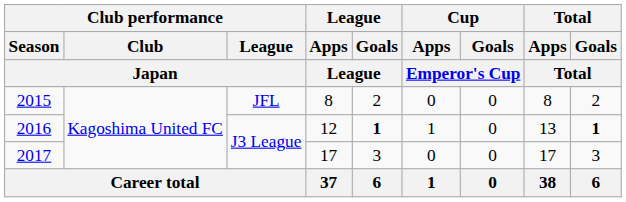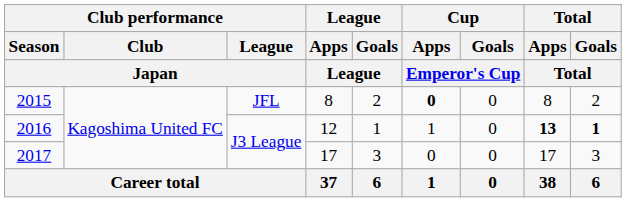(431, 100) normal -> (431, 100) bold
(377, 127) bold -> (377, 127) normal
(548, 127) normal -> (548, 127) bold
